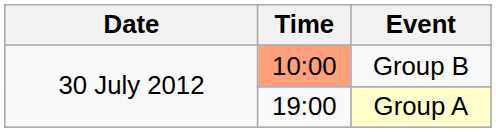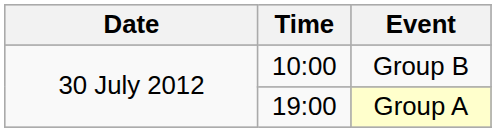(304, 65) lightsalmon background -> (304, 65) no background
